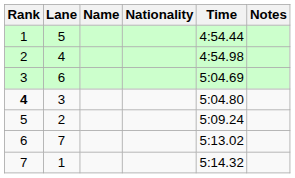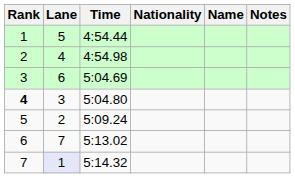columns swapped: (101, 15) <-> (222, 15)
(62, 162) no background -> (62, 162) lavender background
